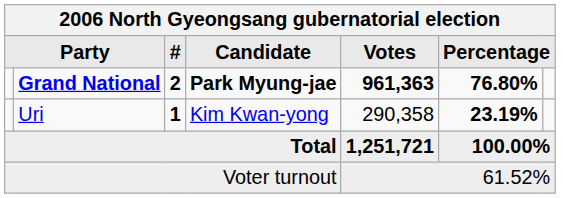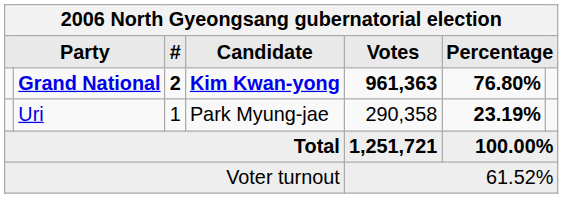(263, 83) Park Myung-jae -> (265, 83) Kim Kwan-yong
(175, 114) bold -> (175, 114) normal
(259, 114) Kim Kwan-yong -> (259, 114) Park Myung-jae
